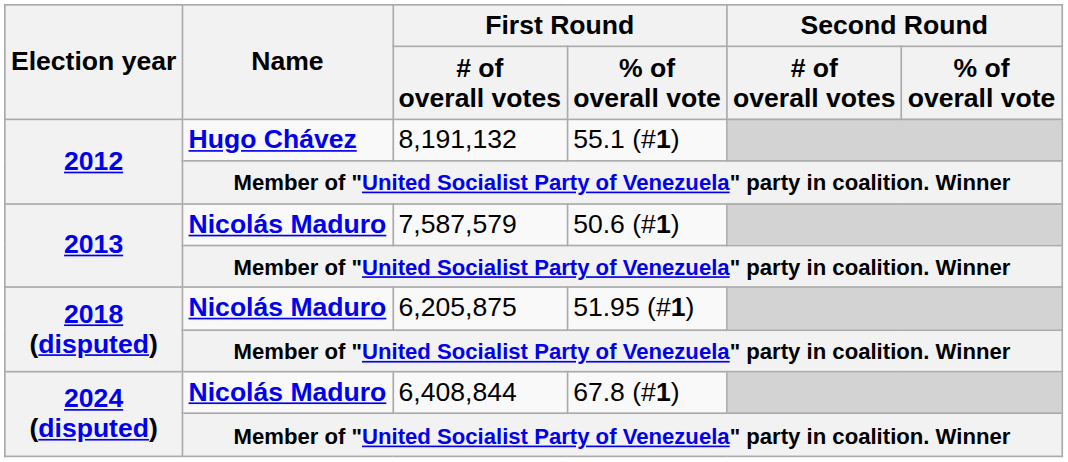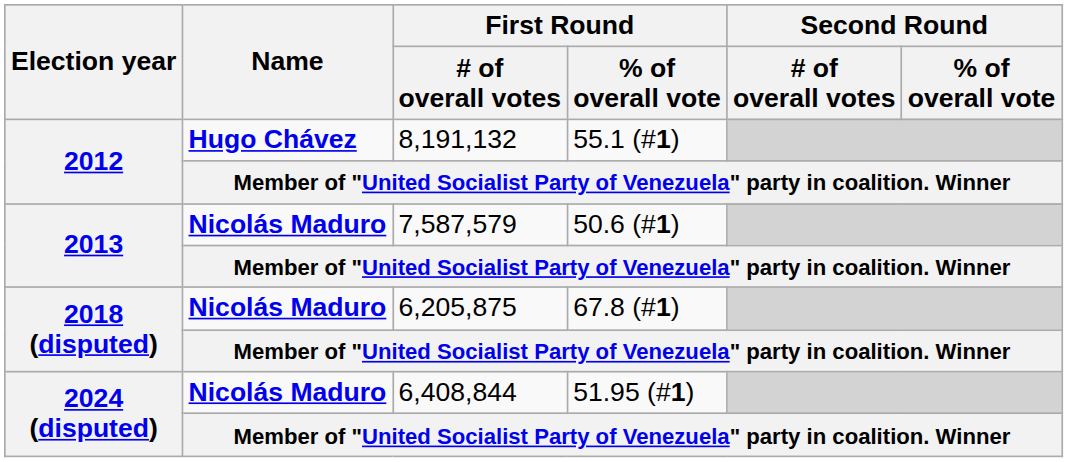(634, 308) 51.95 (#1) -> (626, 308) 67.8 (#1)
(626, 392) 67.8 (#1) -> (634, 392) 51.95 (#1)
